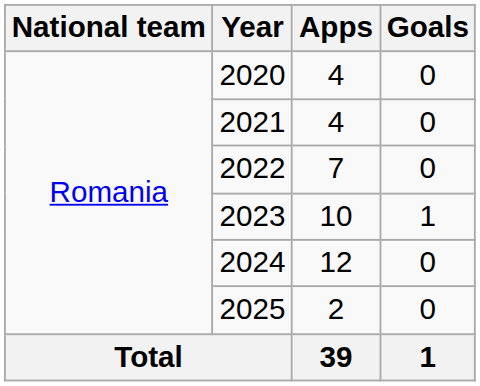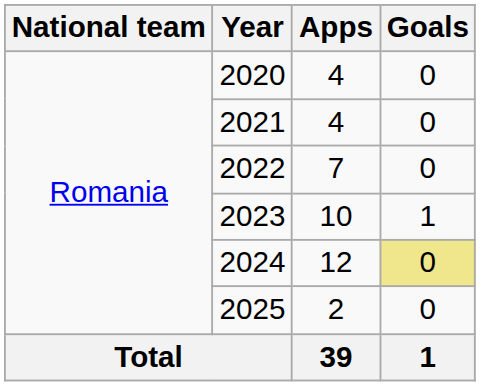(428, 262) no background -> (428, 262) khaki background
